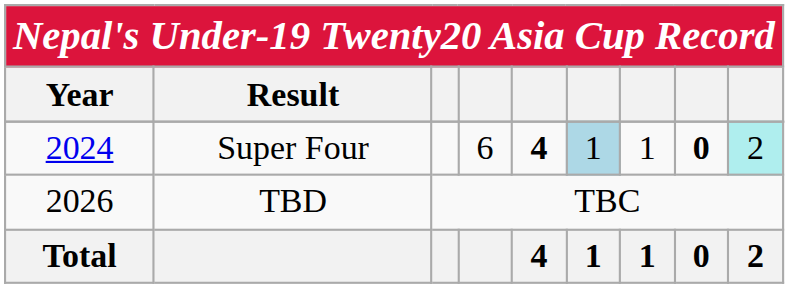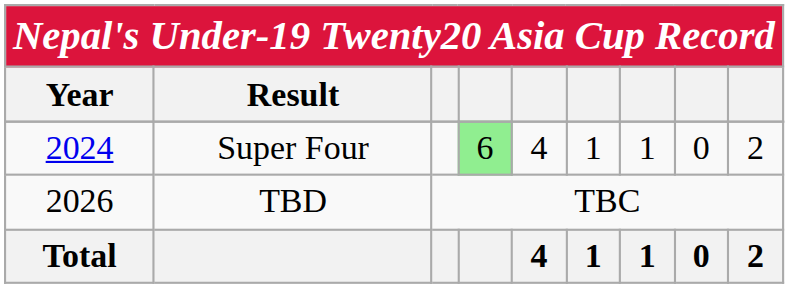(485, 147) no background -> (485, 147) lightgreen background
(539, 147) bold -> (539, 147) normal
(593, 147) lightblue background -> (593, 147) no background
(701, 147) bold -> (701, 147) normal
(756, 147) paleturquoise background -> (756, 147) no background
